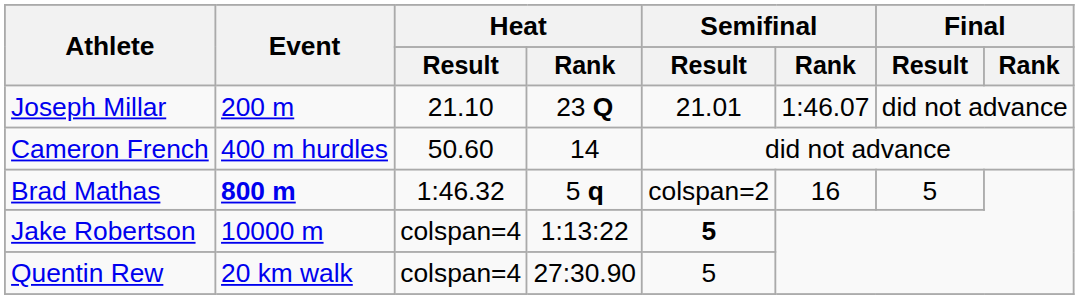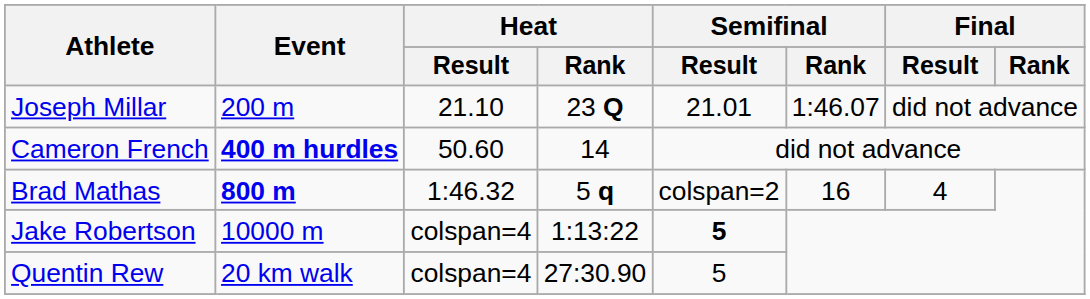(305, 149) normal -> (310, 149) bold
(930, 190) 5 -> (940, 190) 4
